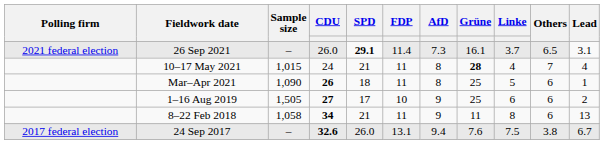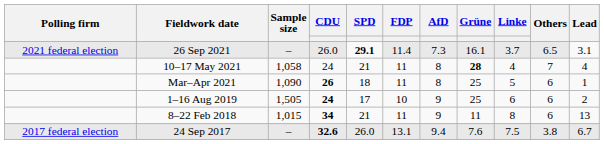(289, 66) 1,015 -> (289, 66) 1,058
(328, 99) 27 -> (328, 99) 24
(289, 115) 1,058 -> (289, 115) 1,015
